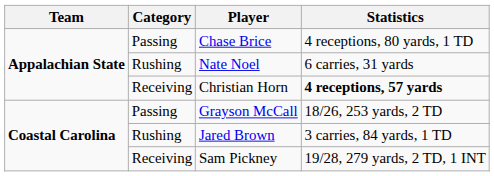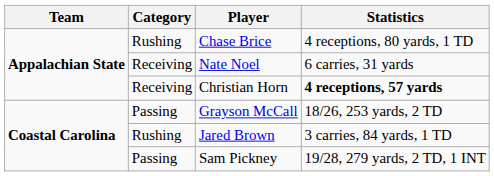(155, 40) Passing -> (157, 40) Rushing
(157, 64) Rushing -> (162, 64) Receiving
(162, 158) Receiving -> (155, 158) Passing
